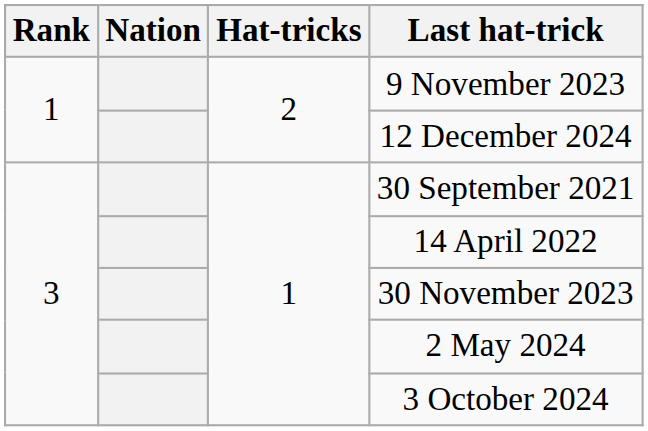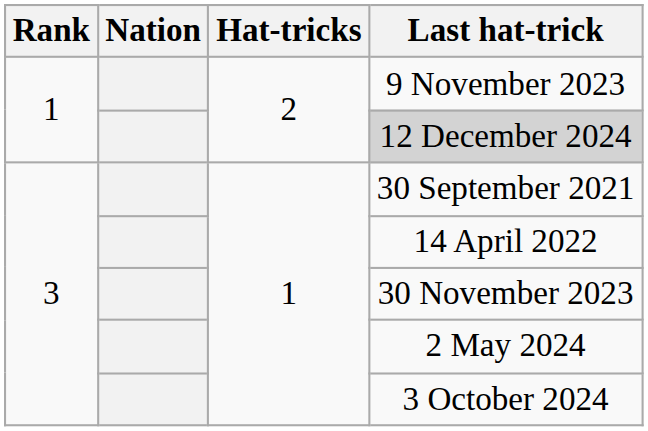(506, 135) no background -> (506, 135) lightgrey background
